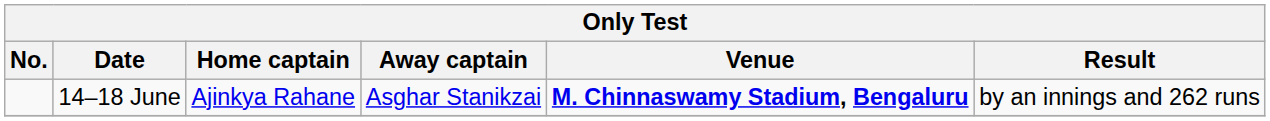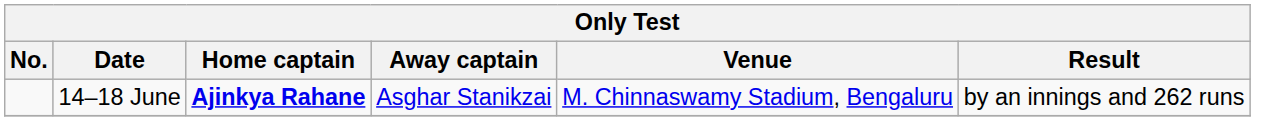(273, 97) normal -> (278, 97) bold
(760, 97) bold -> (758, 97) normal
